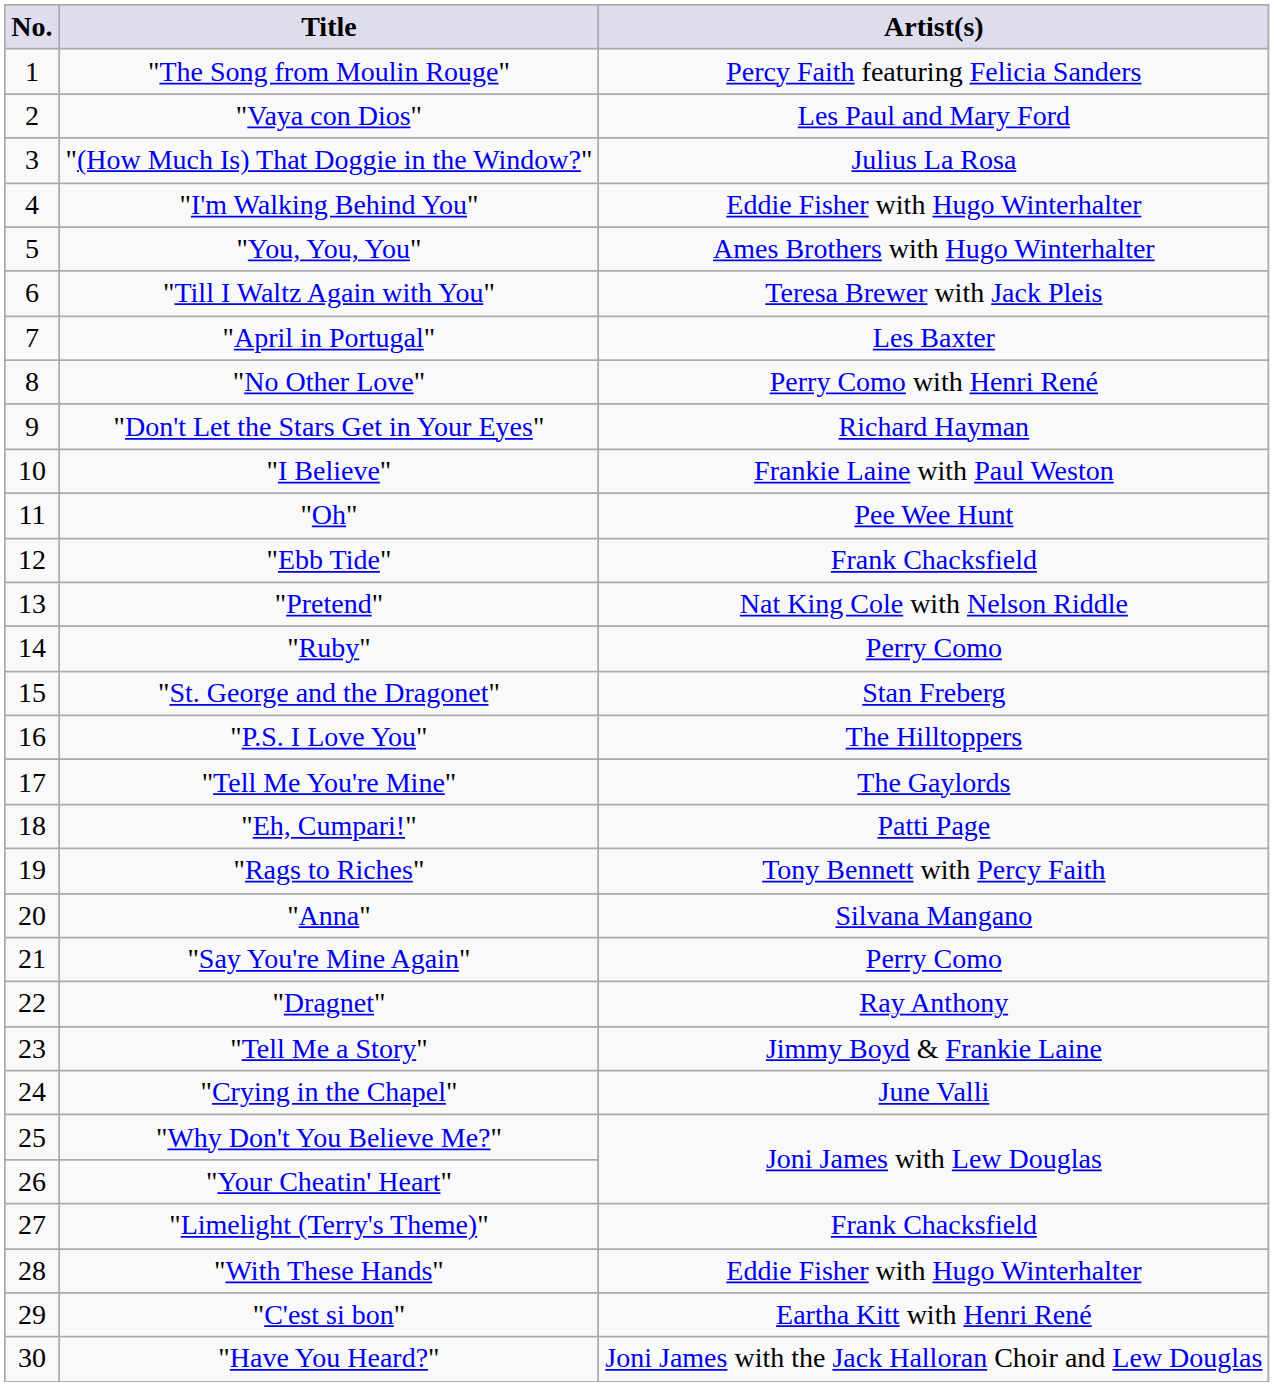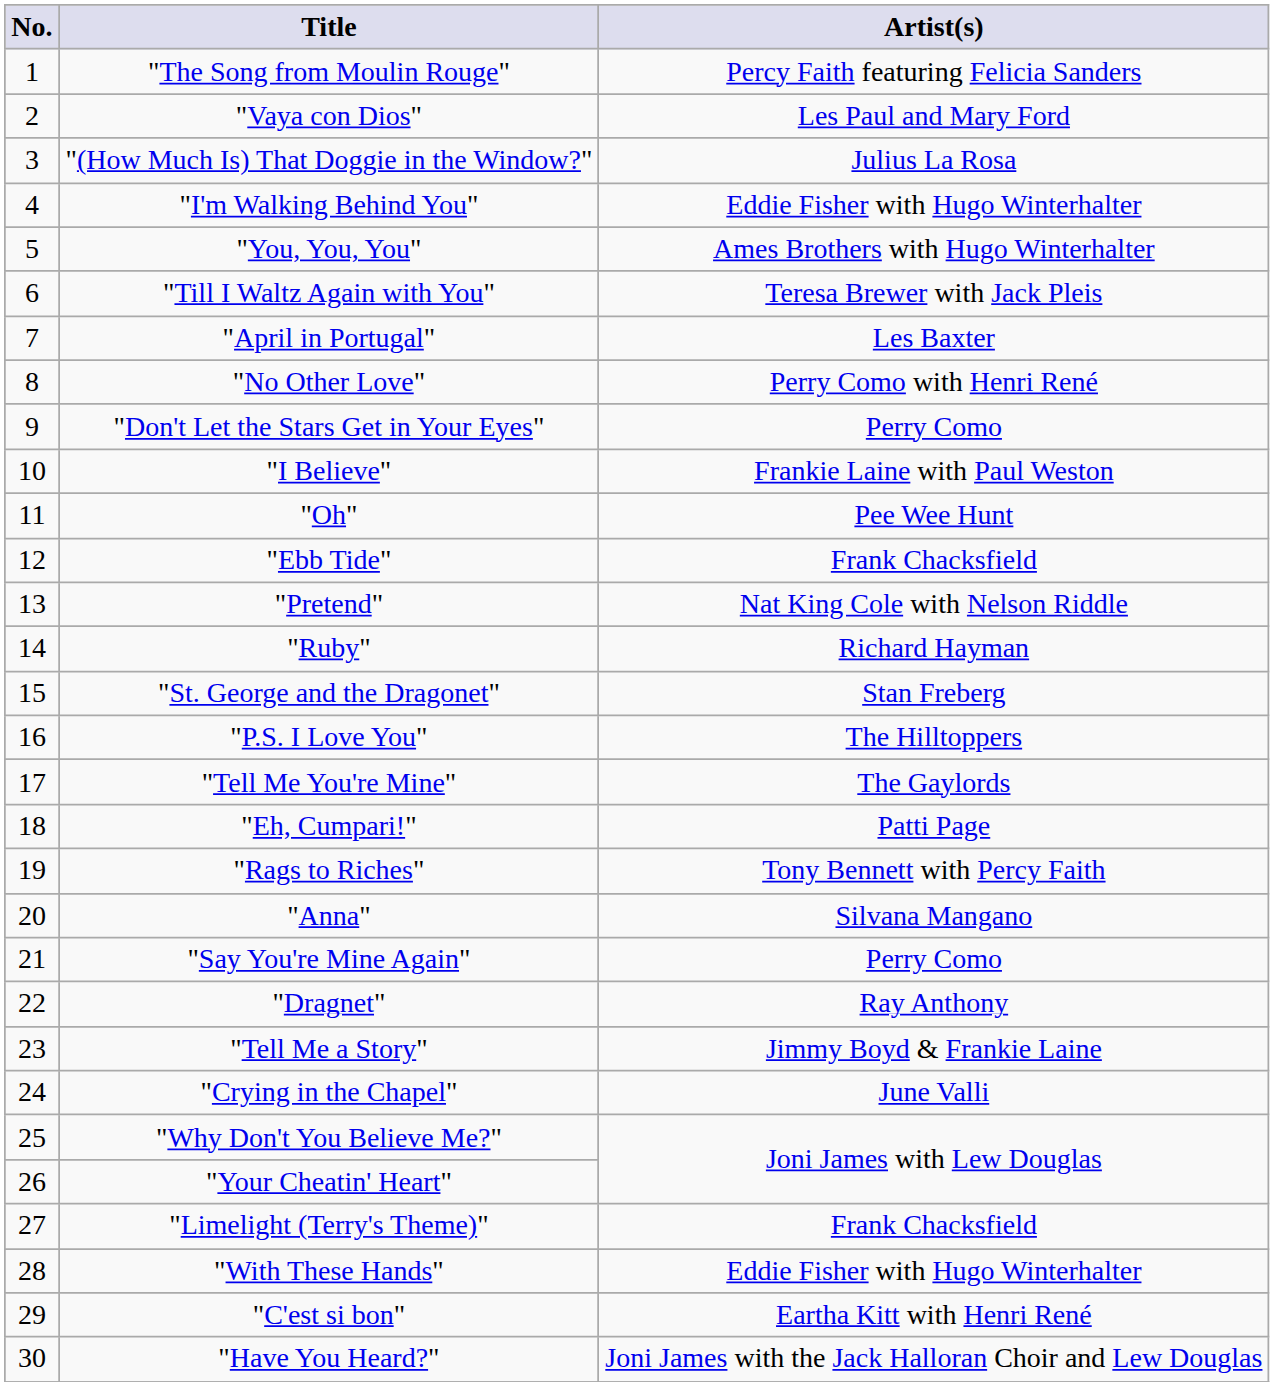(934, 426) Richard Hayman -> (934, 426) Perry Como
(934, 648) Perry Como -> (934, 648) Richard Hayman
